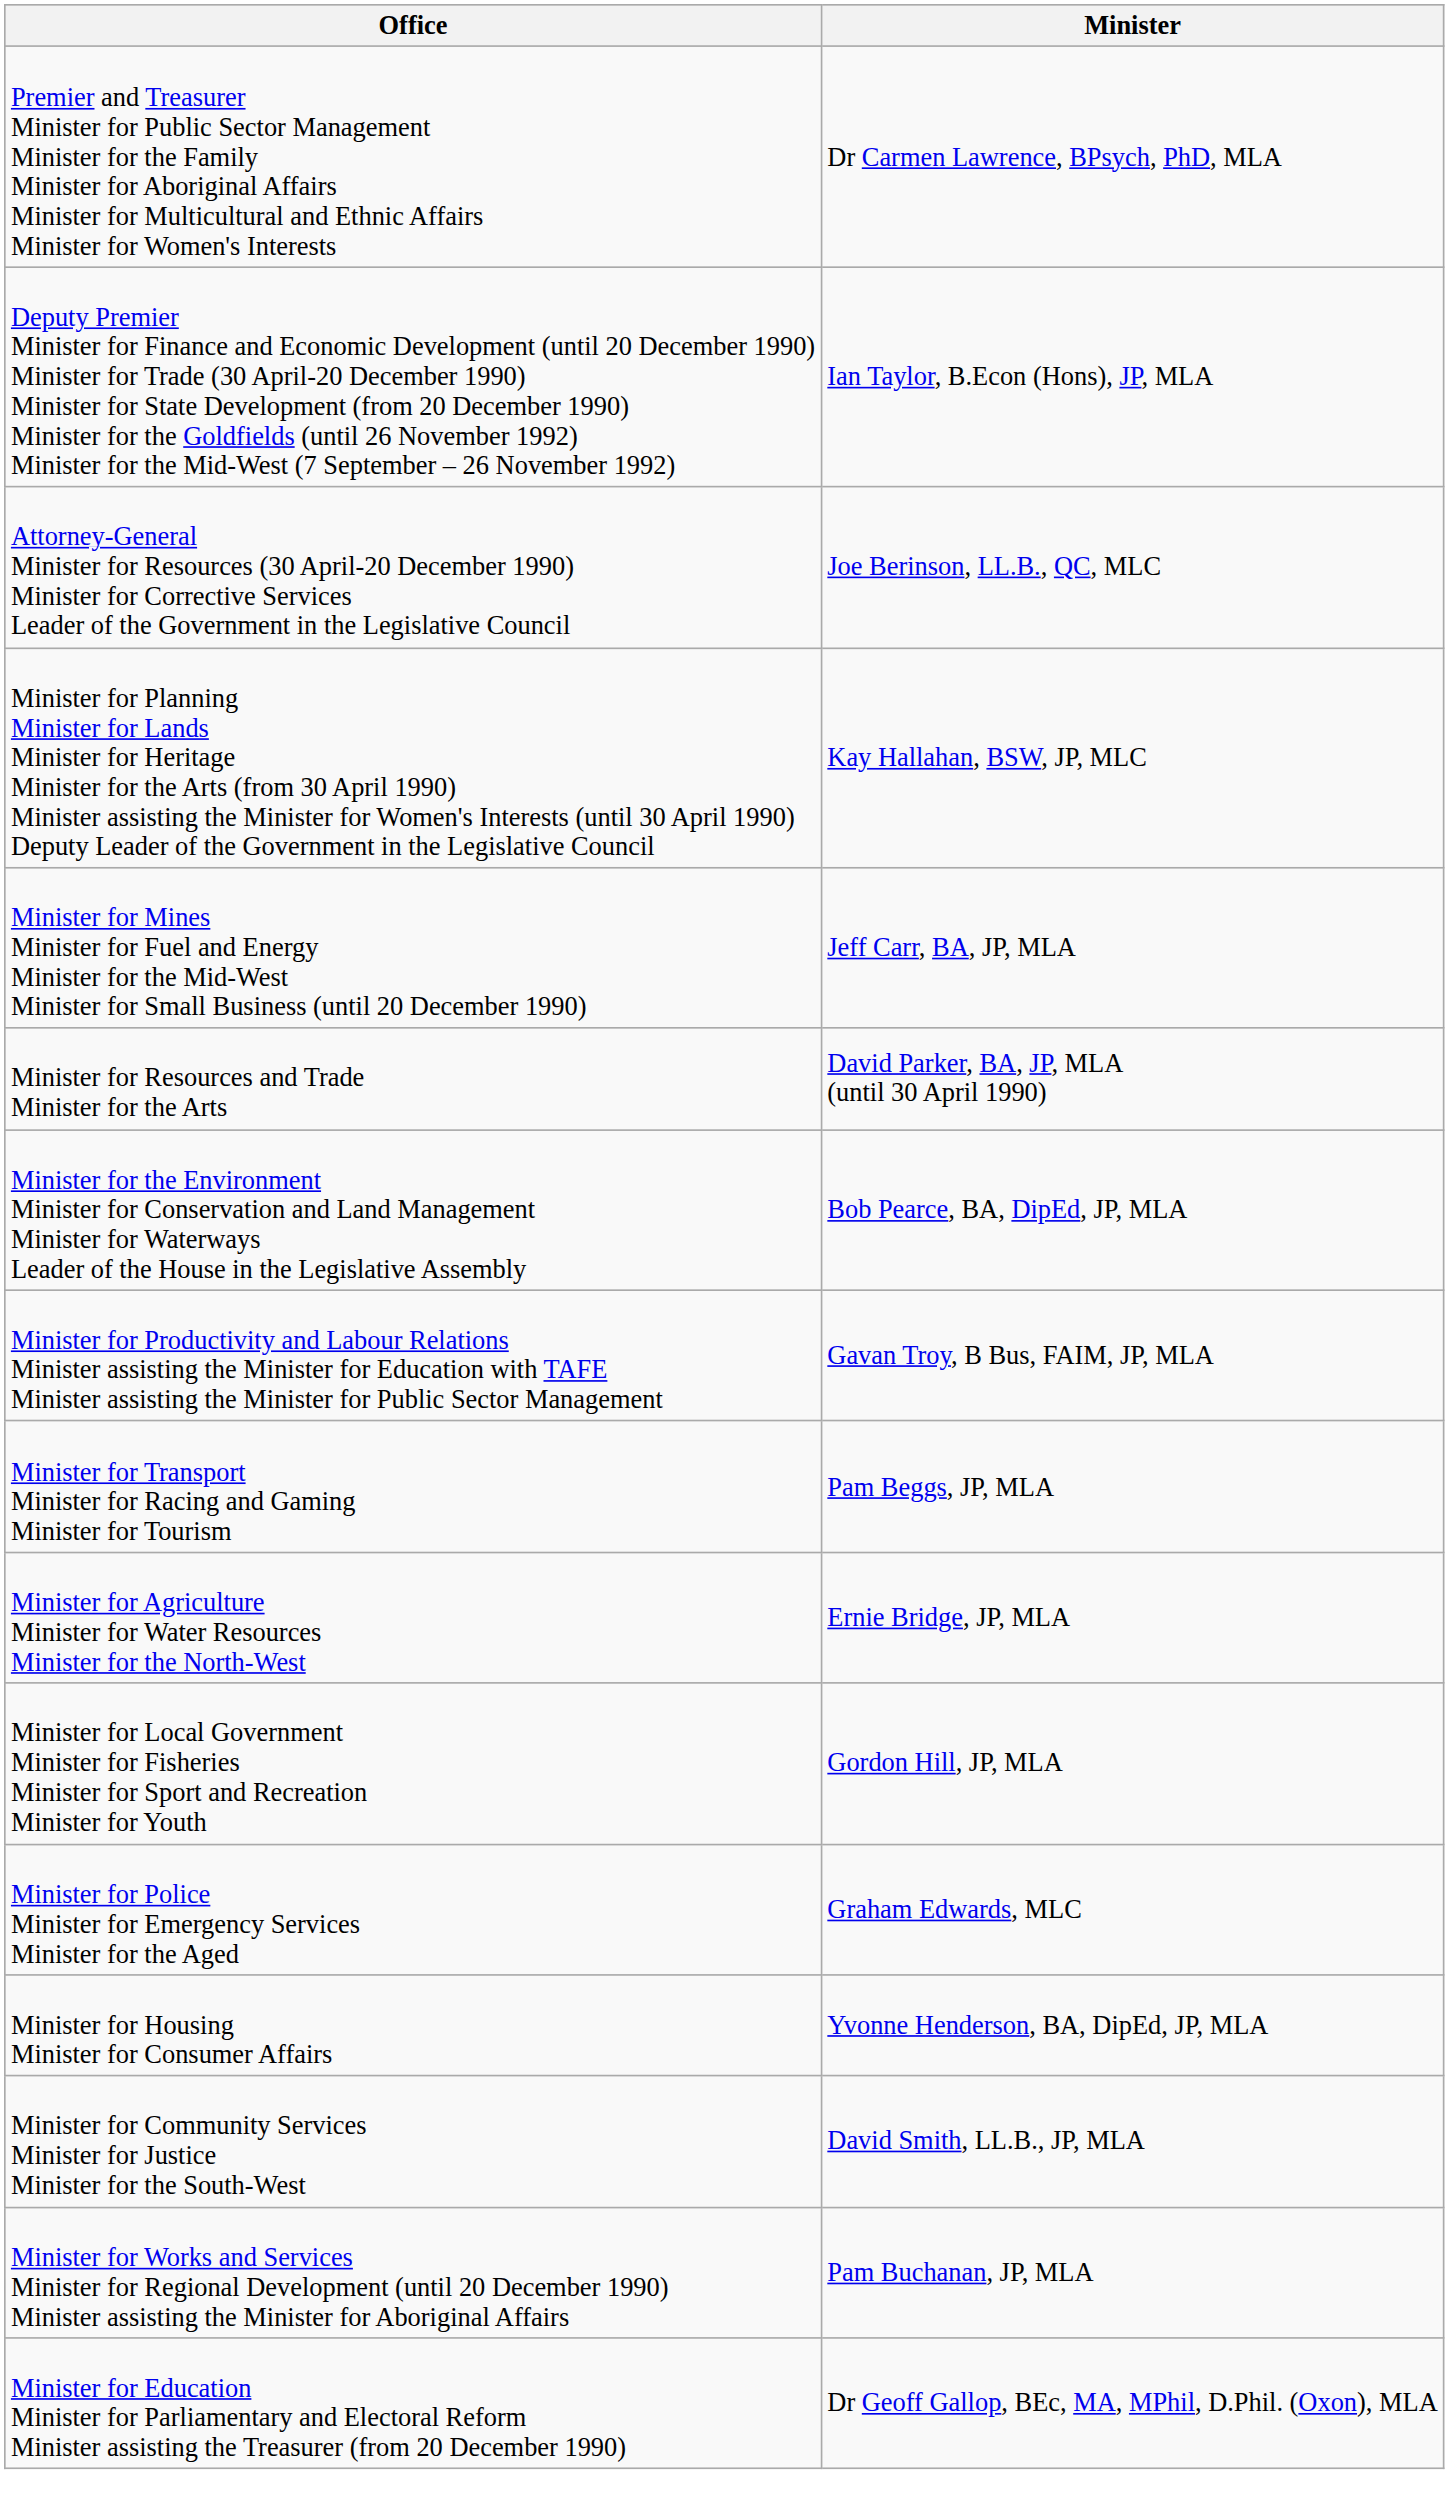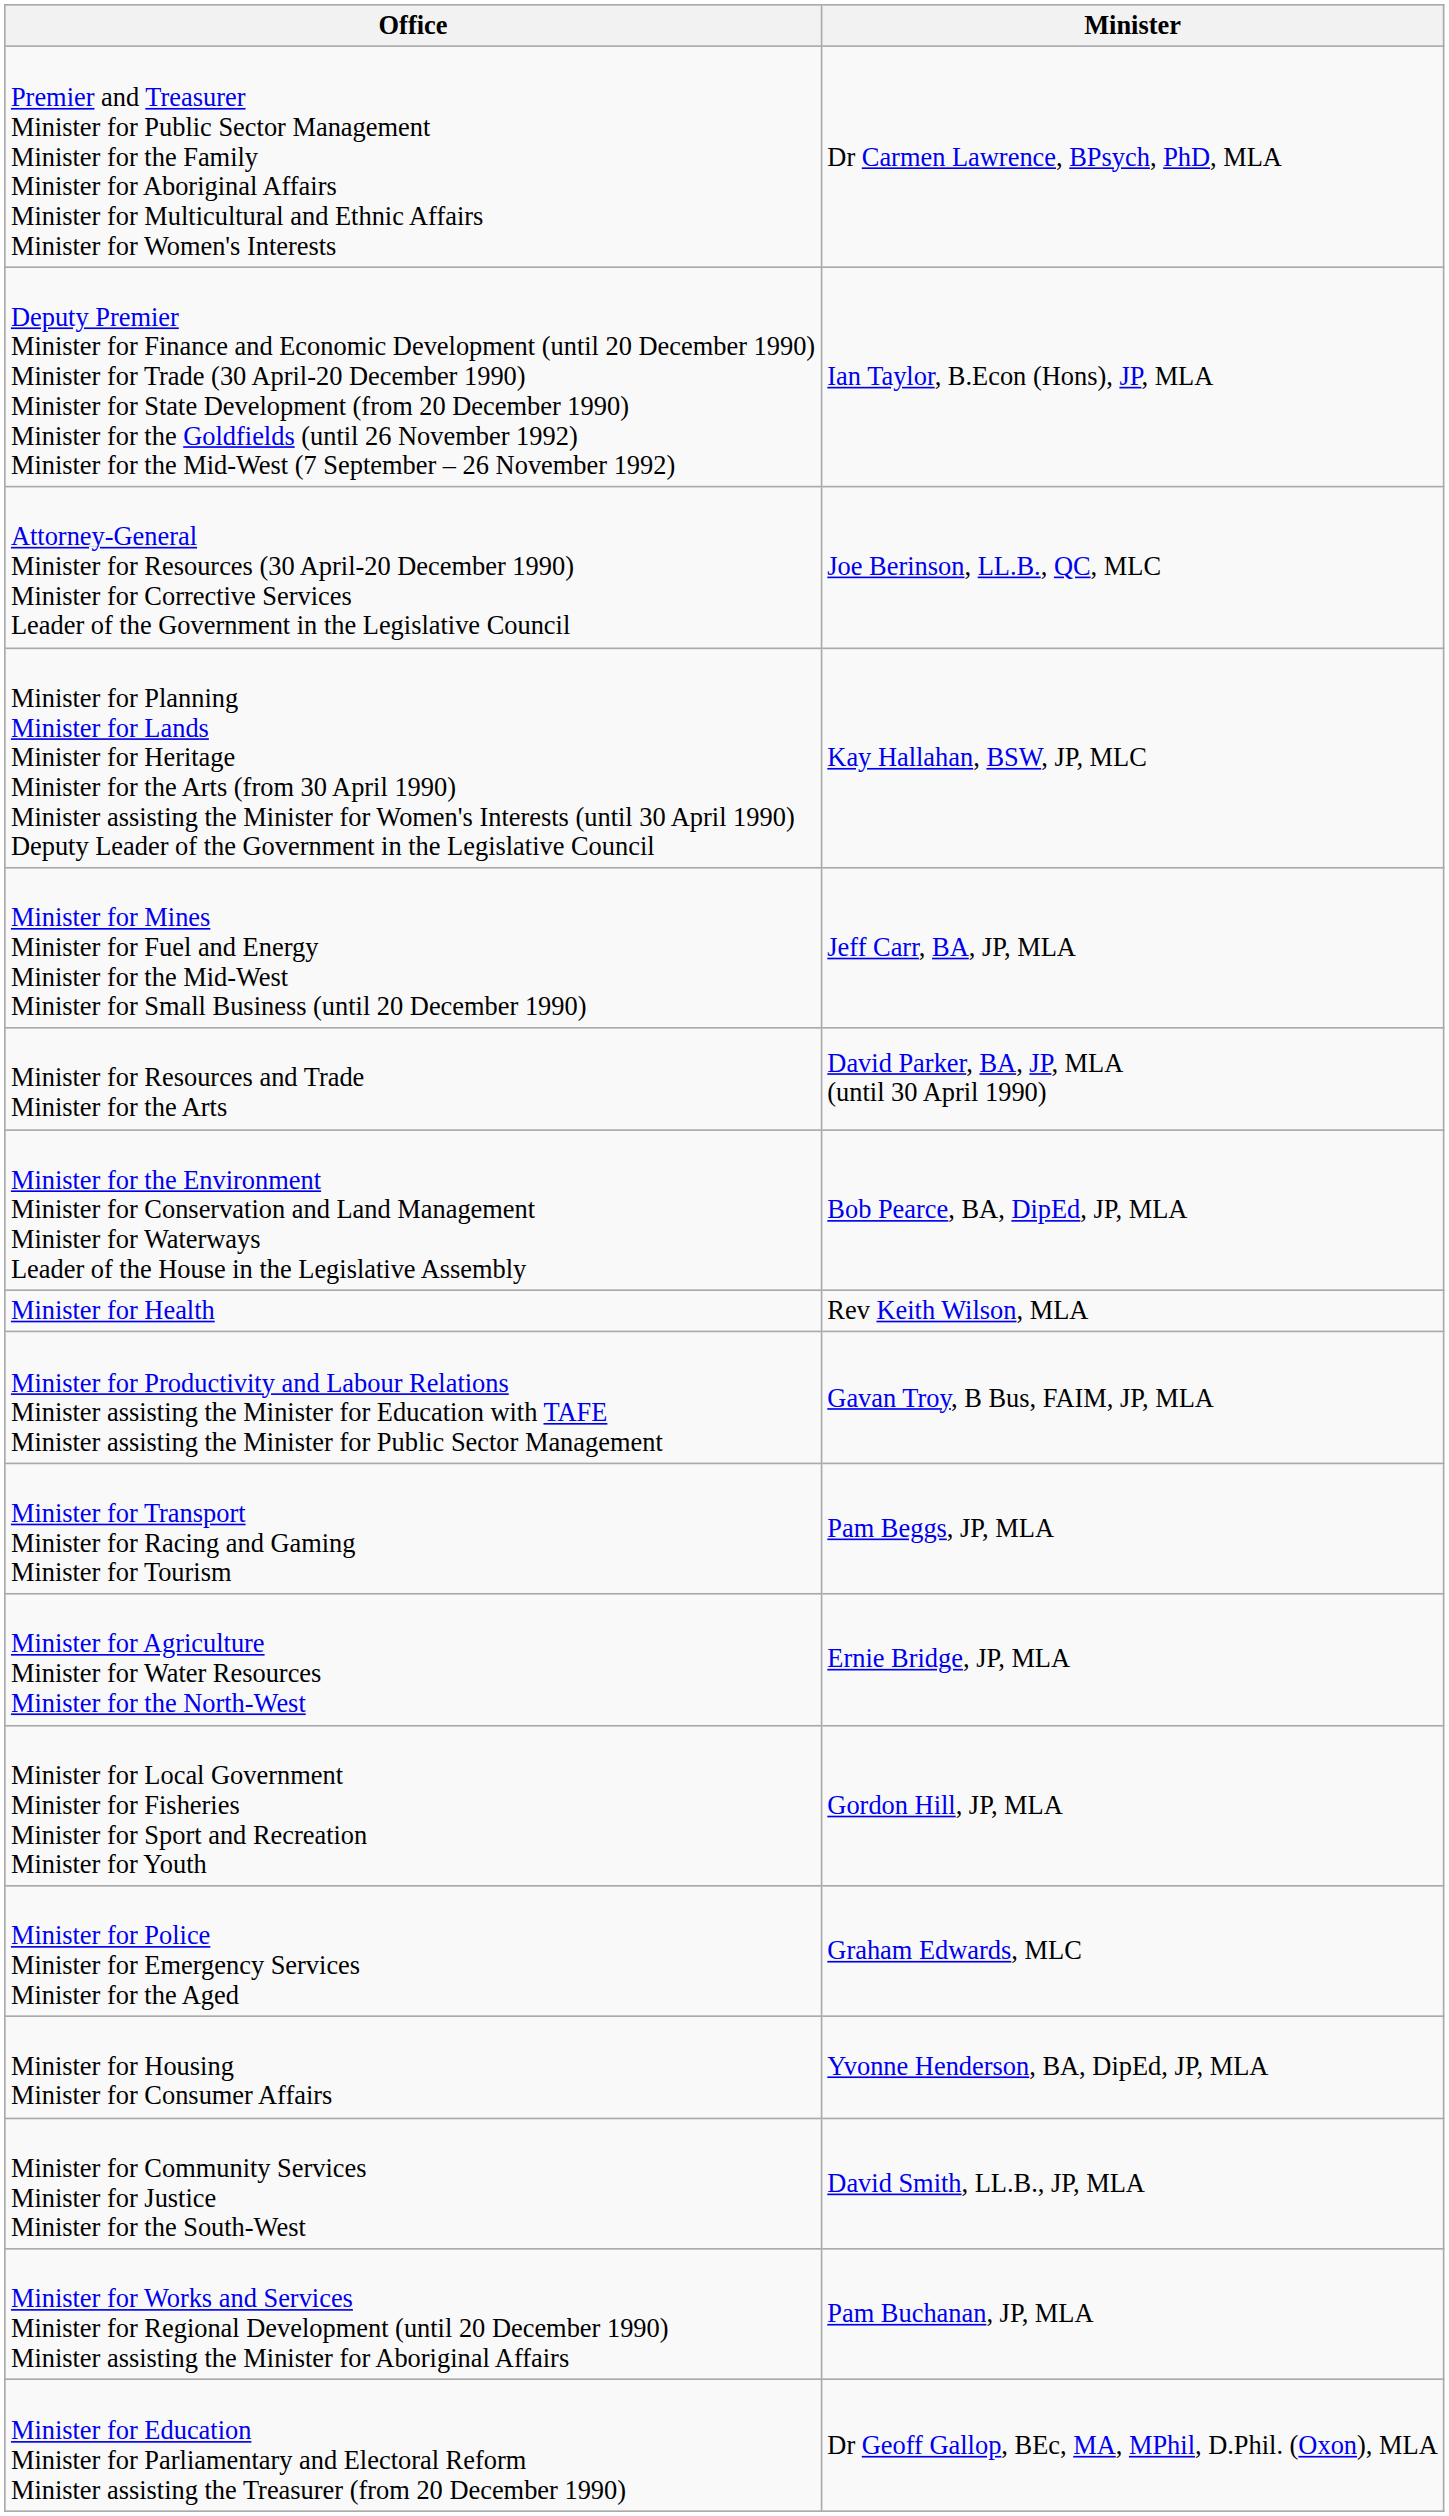+ row: (113, 1310)
